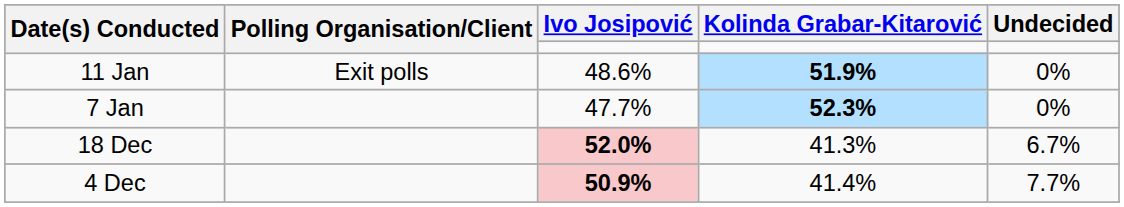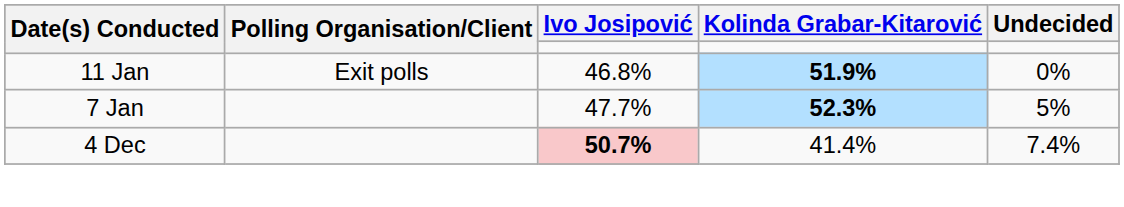(618, 71) 48.6% -> (618, 71) 46.8%
(1053, 108) 0% -> (1053, 108) 5%
- row: (115, 145)
(618, 182) 50.9% -> (618, 145) 50.7%
(1053, 182) 7.7% -> (1053, 145) 7.4%
